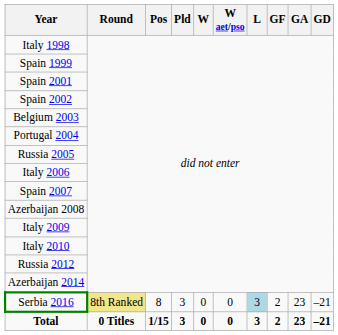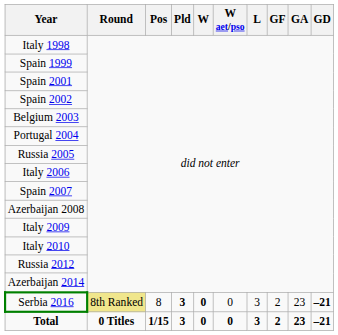(182, 302) normal -> (182, 302) bold
(203, 302) normal -> (203, 302) bold
(257, 302) lightblue background -> (257, 302) no background
(322, 302) normal -> (322, 302) bold
